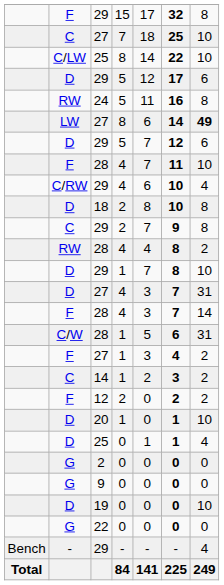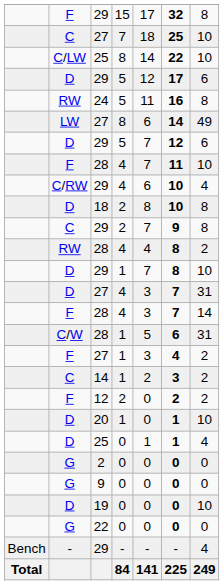(204, 121) bold -> (204, 121) normal
